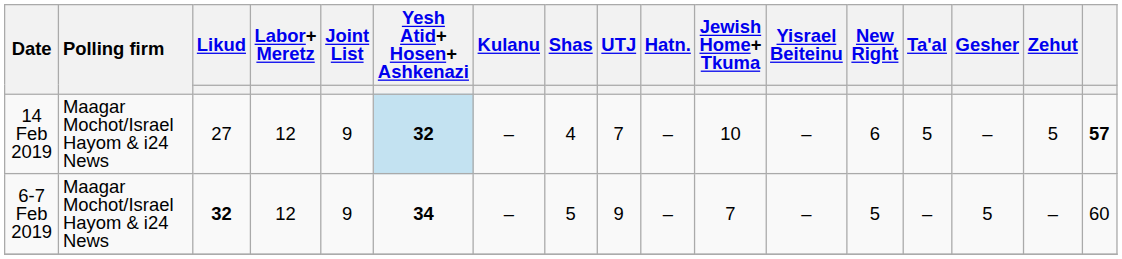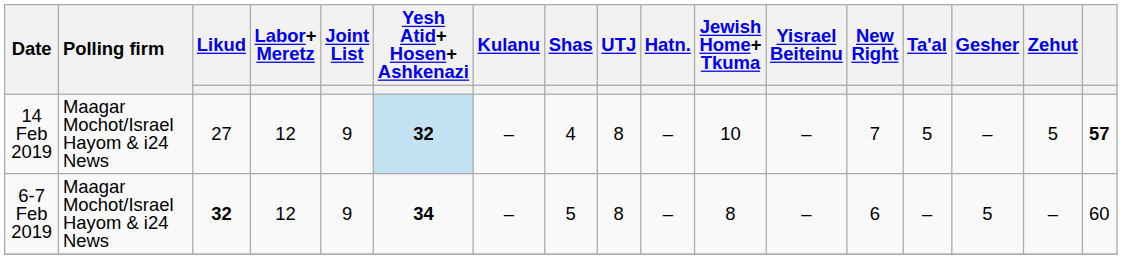(619, 134) 7 -> (619, 134) 8
(875, 134) 6 -> (875, 134) 7
(619, 214) 9 -> (619, 214) 8
(730, 214) 7 -> (730, 214) 8
(875, 214) 5 -> (875, 214) 6
